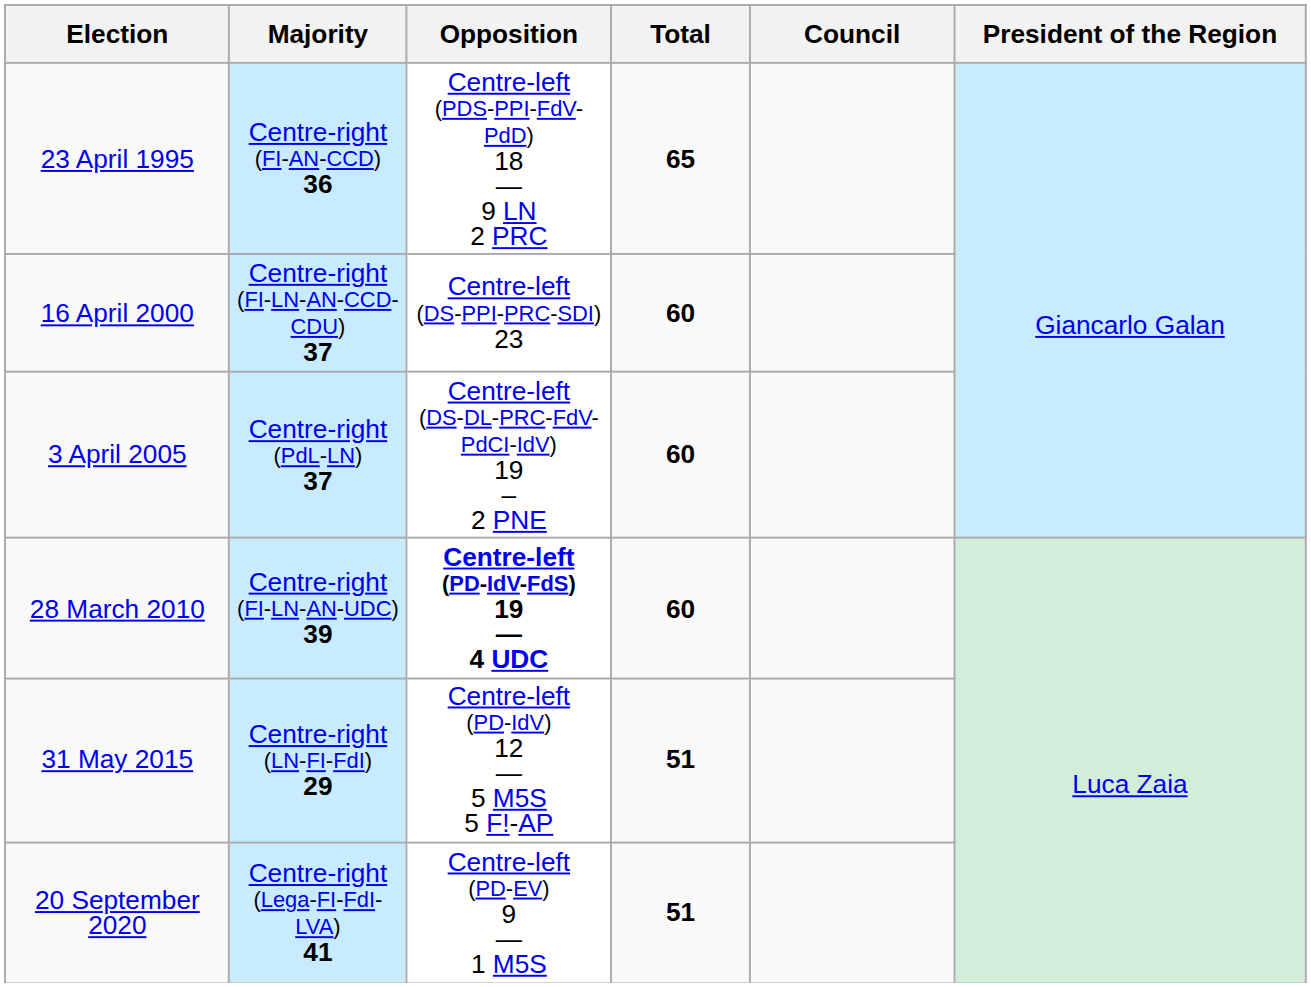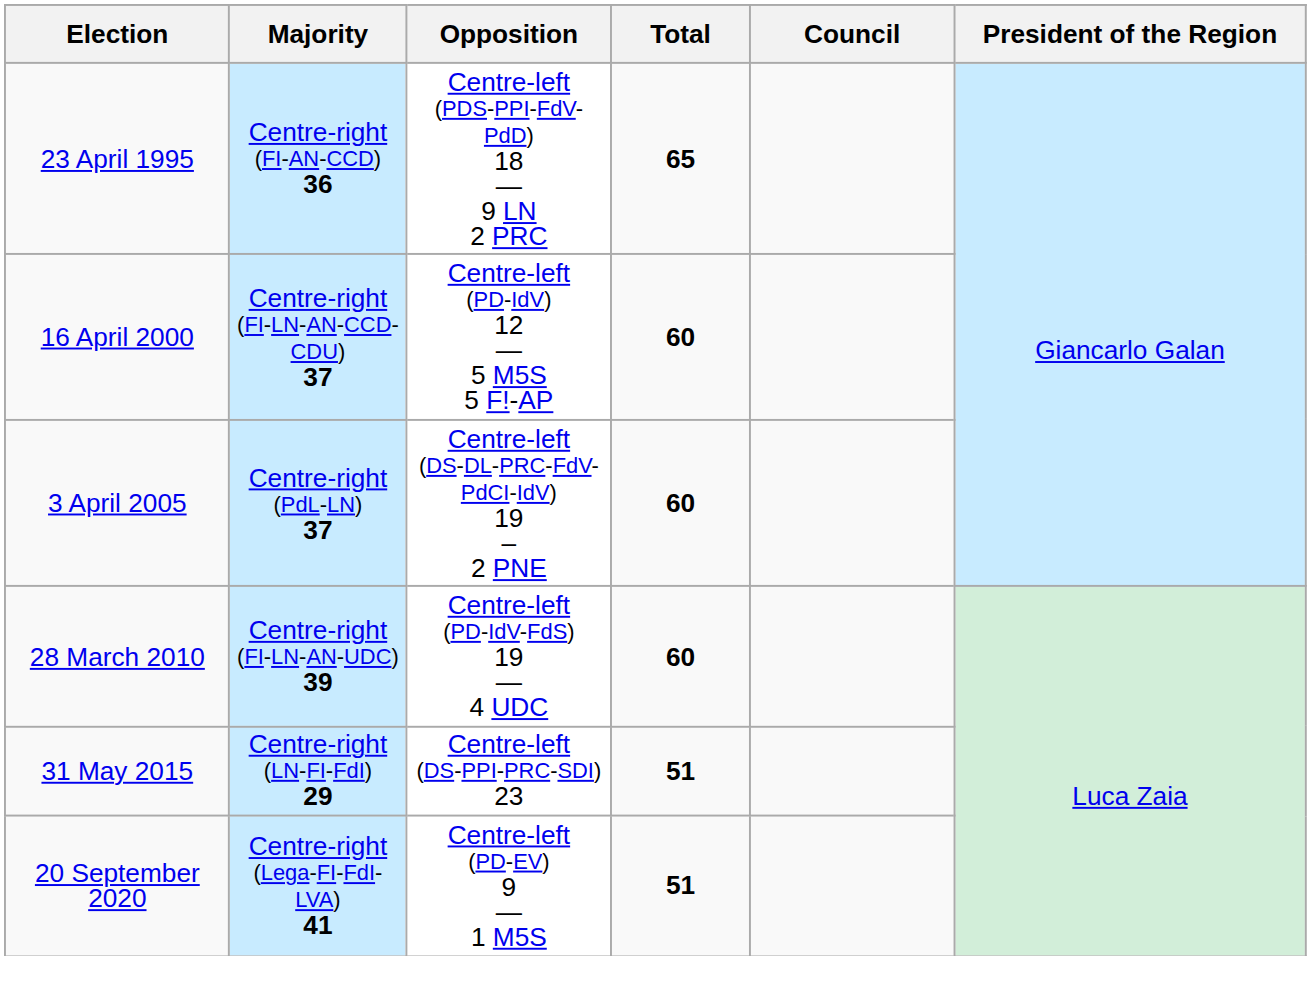(509, 313) Centre-left (DS-PPI-PRC-SDI) 23 -> (509, 337) Centre-left (PD-IdV) 12 — 5 M5S 5 F!-AP
(509, 608) bold -> (509, 656) normal
(509, 760) Centre-left (PD-IdV) 12 — 5 M5S 5 F!-AP -> (509, 771) Centre-left (DS-PPI-PRC-SDI) 23
